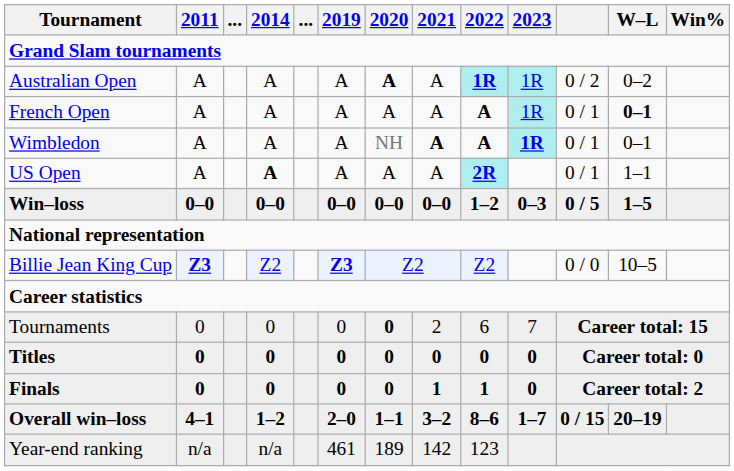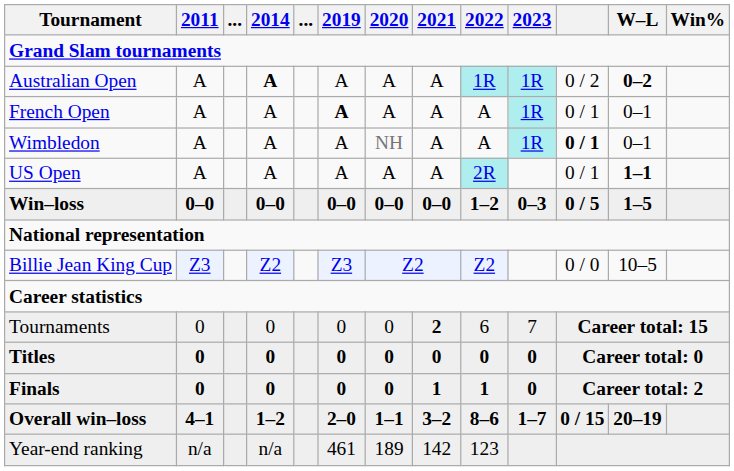(270, 81) normal -> (270, 81) bold
(389, 81) bold -> (389, 81) normal
(484, 81) bold -> (484, 81) normal
(637, 81) normal -> (637, 81) bold
(341, 111) normal -> (341, 111) bold
(484, 111) bold -> (484, 111) normal
(637, 111) bold -> (637, 111) normal
(437, 142) bold -> (437, 142) normal
(484, 142) bold -> (484, 142) normal
(532, 142) bold -> (532, 142) normal
(582, 142) normal -> (582, 142) bold
(270, 173) bold -> (270, 173) normal
(484, 173) bold -> (484, 173) normal
(637, 173) normal -> (637, 173) bold
(200, 265) bold -> (200, 265) normal
(341, 265) bold -> (341, 265) normal
(389, 326) bold -> (389, 326) normal
(437, 326) normal -> (437, 326) bold
